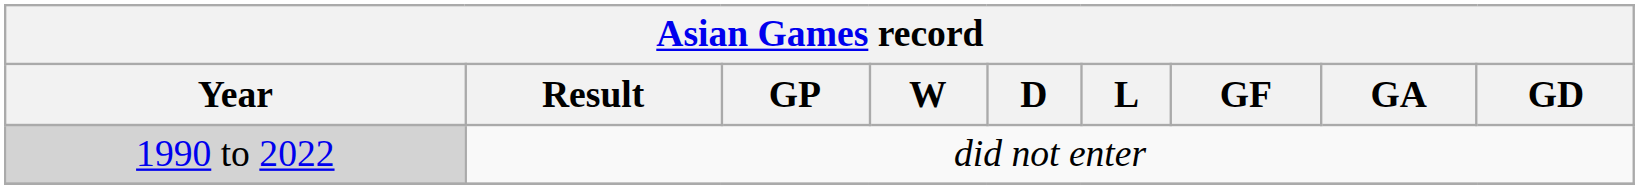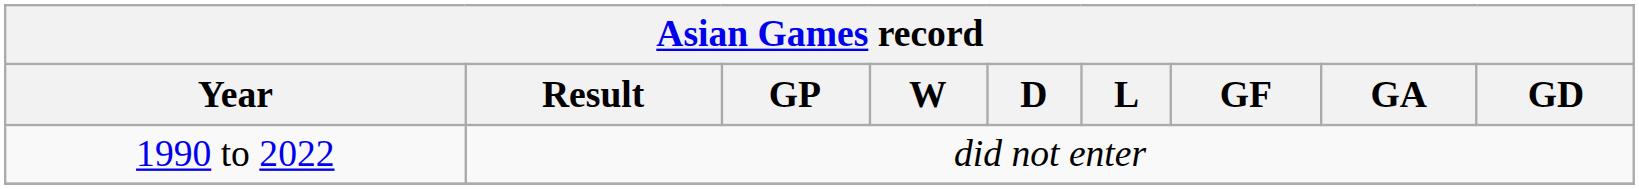(235, 153) lightgrey background -> (235, 153) no background
